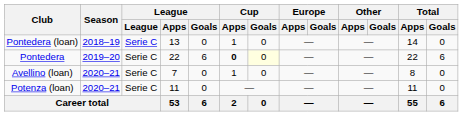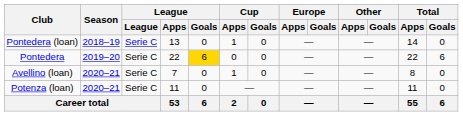(204, 57) no background -> (204, 57) gold background
(234, 57) bold -> (234, 57) normal
(264, 57) lightyellow background -> (264, 57) no background
